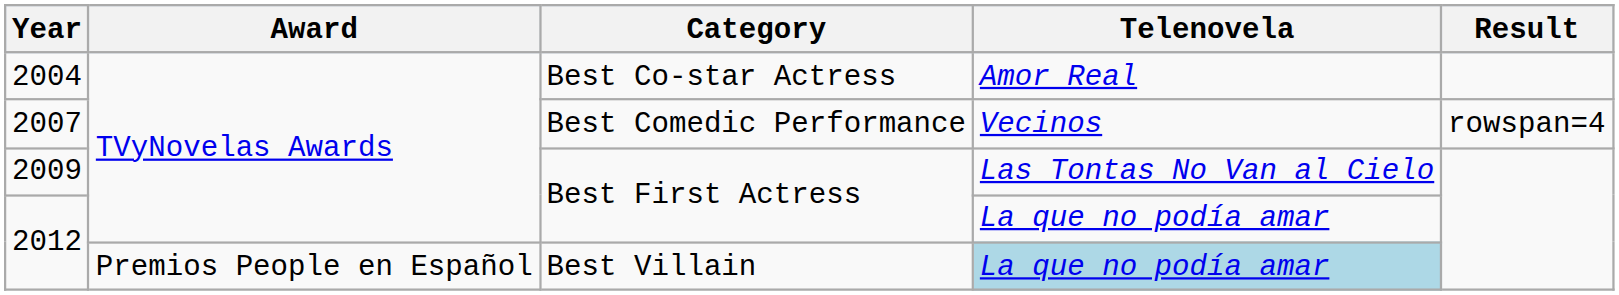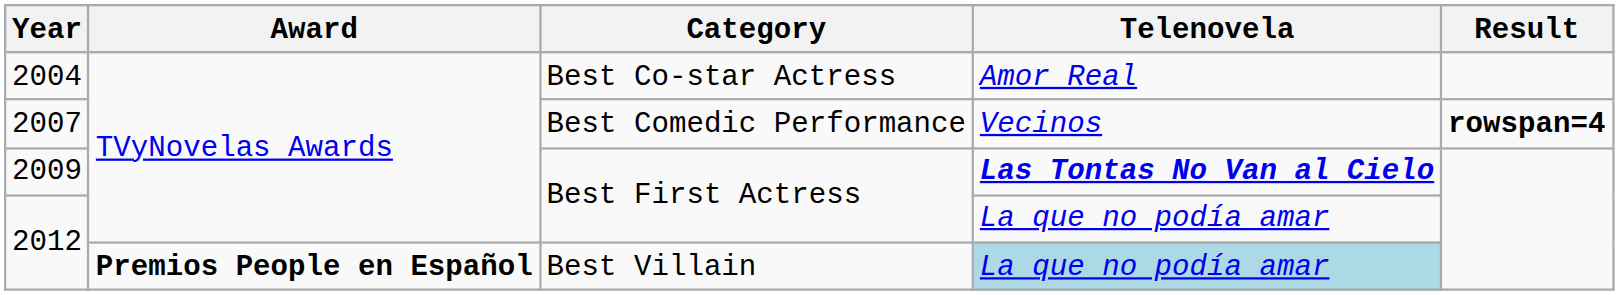(1527, 124) normal -> (1527, 124) bold
(1207, 171) normal -> (1207, 171) bold
(314, 266) normal -> (314, 266) bold
